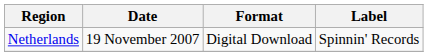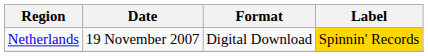(369, 39) no background -> (369, 39) gold background
